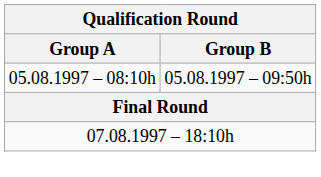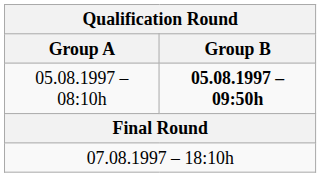(238, 77) normal -> (238, 88) bold
